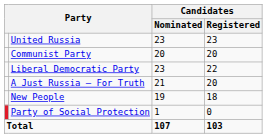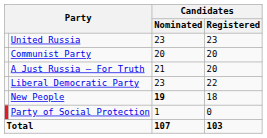rows swapped: (75, 69) <-> (78, 84)
(160, 98) normal -> (160, 98) bold
